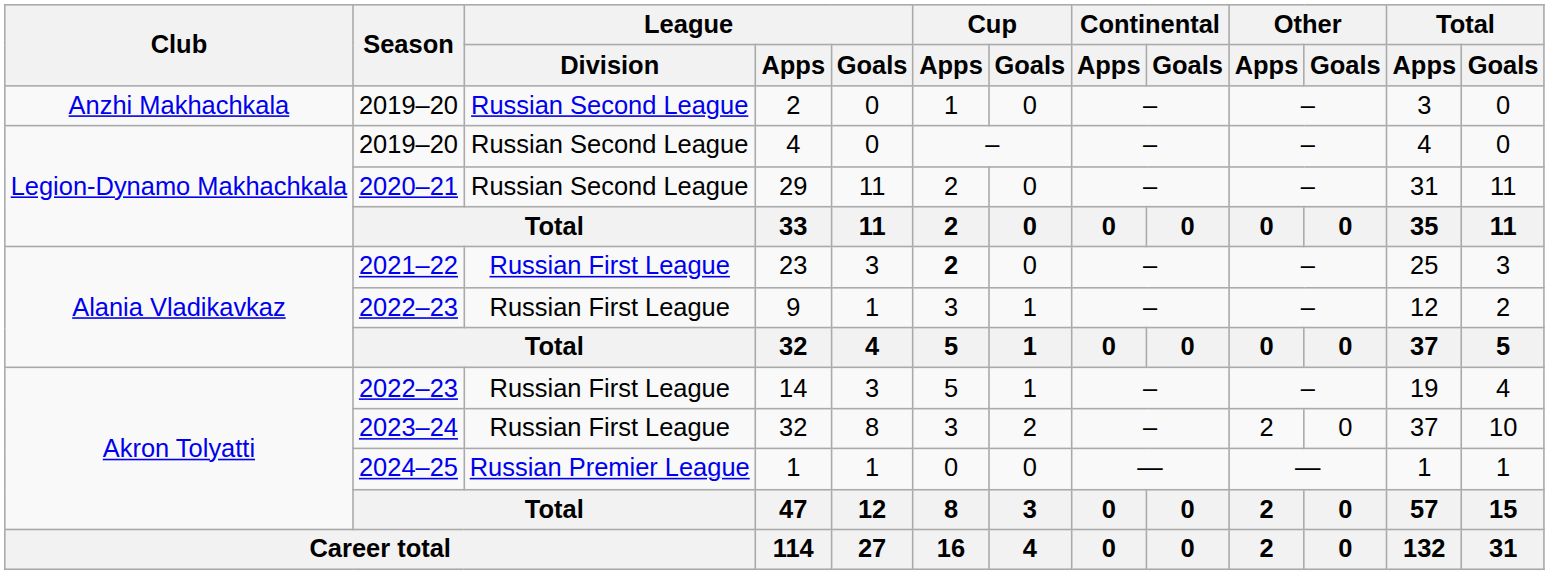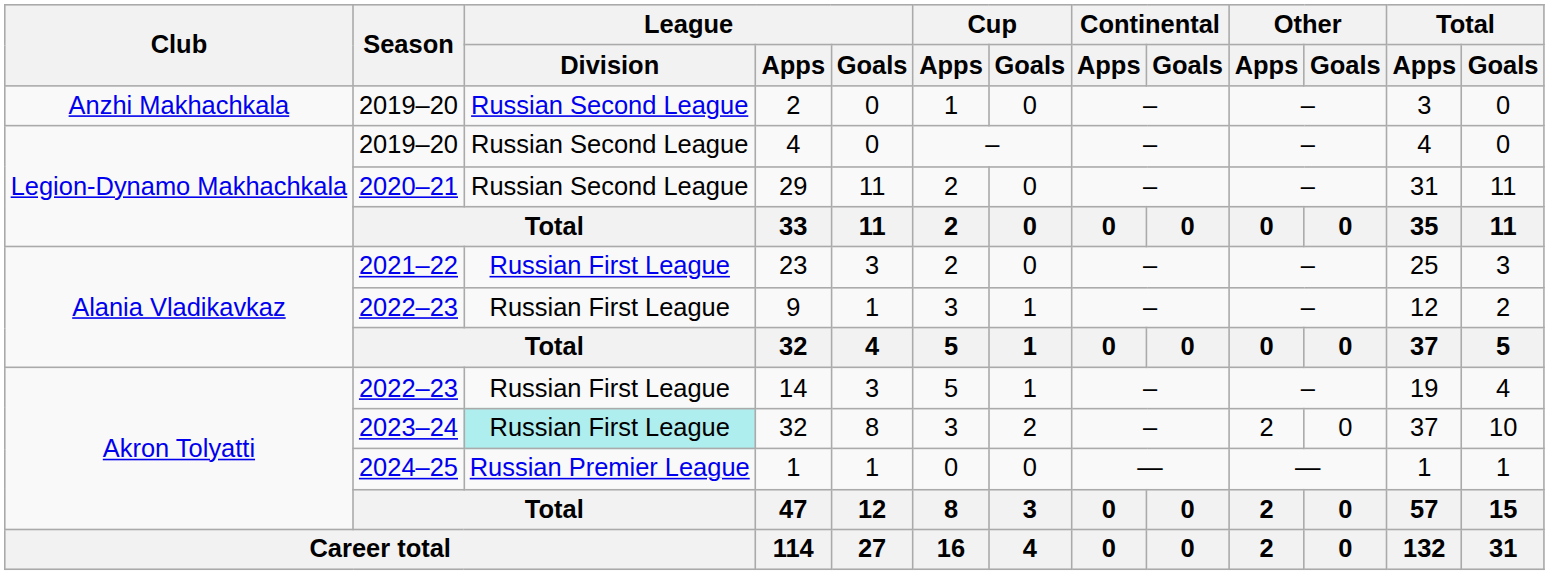(951, 266) bold -> (951, 266) normal
(610, 428) no background -> (610, 428) paleturquoise background
